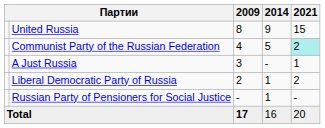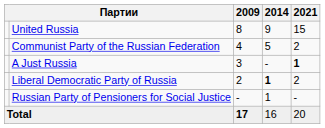(297, 47) paleturquoise background -> (297, 47) no background
(297, 64) normal -> (297, 64) bold
(268, 81) normal -> (268, 81) bold
